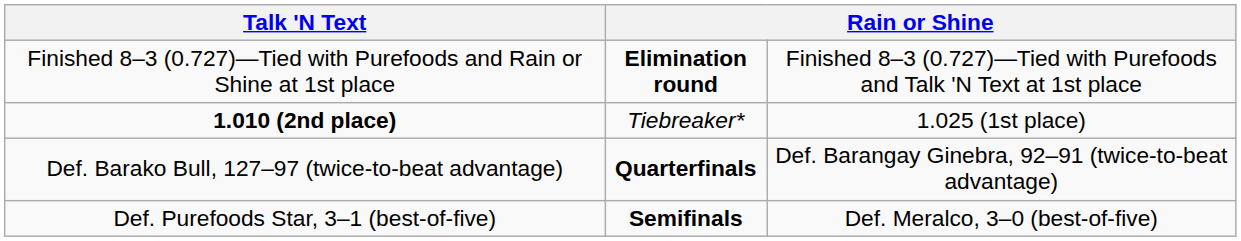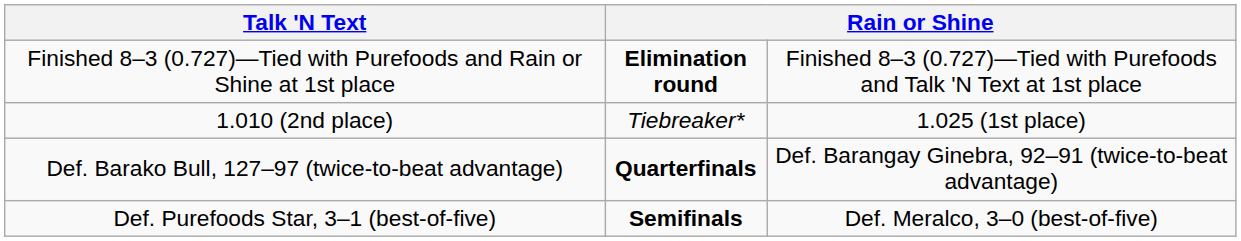(305, 120) bold -> (305, 120) normal
